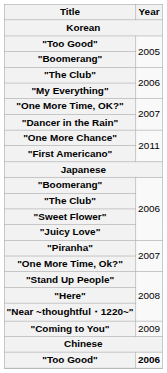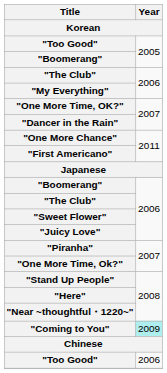(149, 328) no background -> (149, 328) paleturquoise background
(149, 360) bold -> (149, 360) normal
